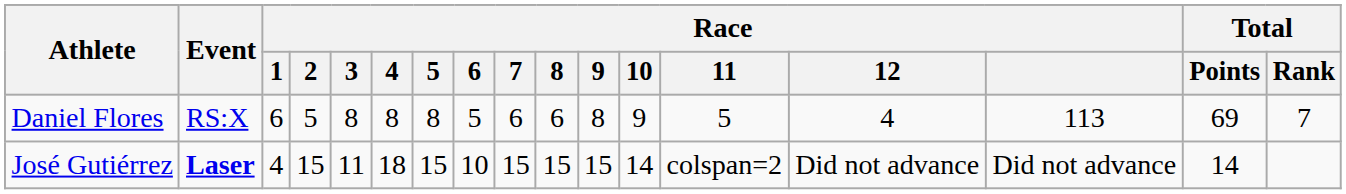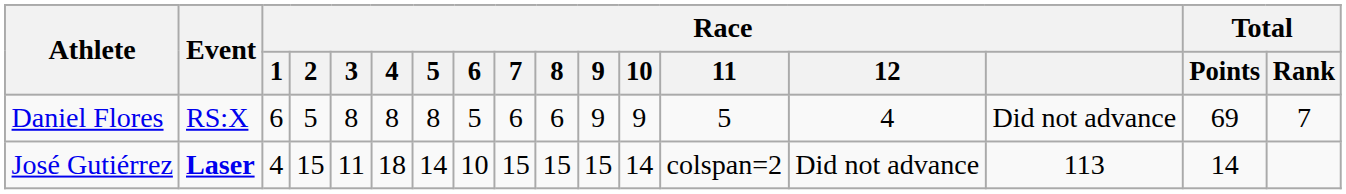(598, 118) 8 -> (598, 118) 9
(1084, 118) 113 -> (1084, 118) Did not advance
(433, 164) 15 -> (433, 164) 14
(1084, 164) Did not advance -> (1084, 164) 113
